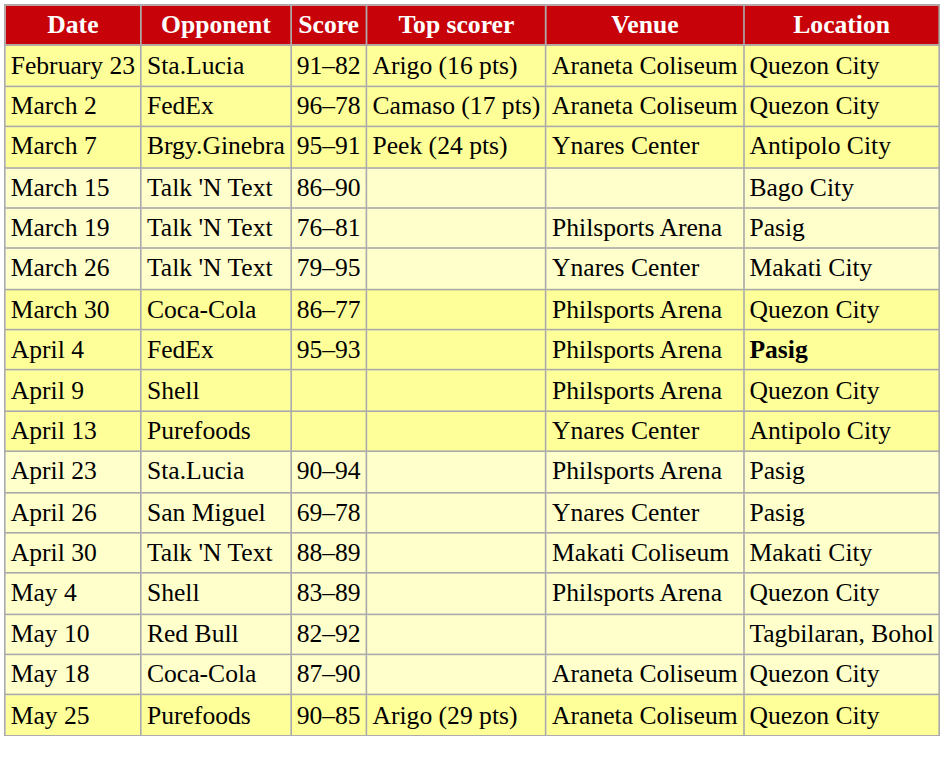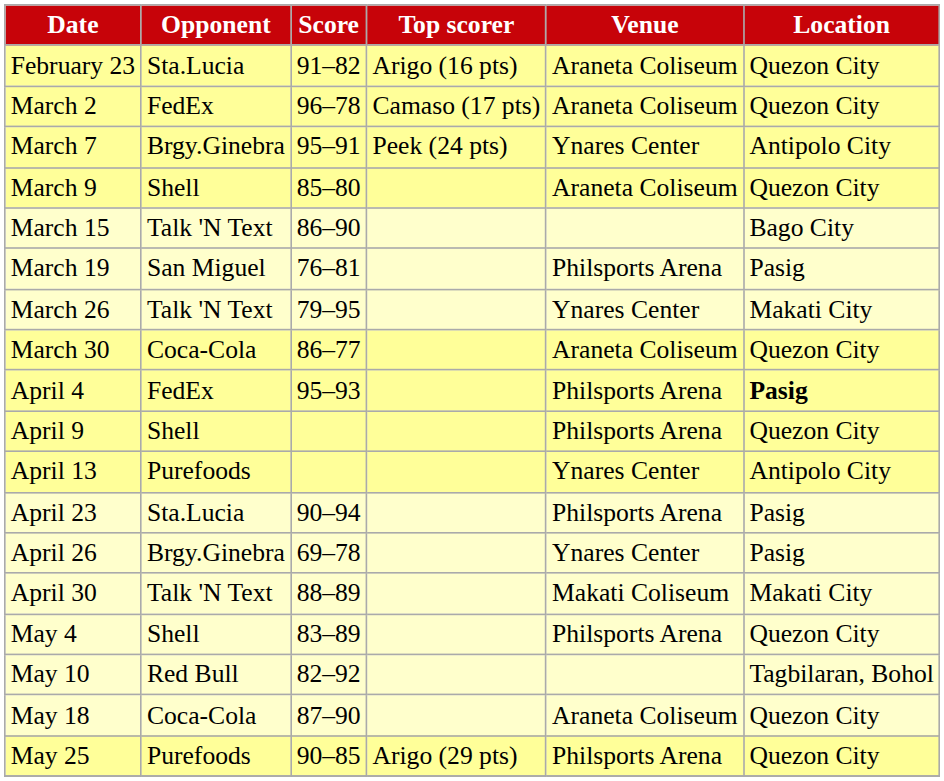+ row: (54, 187)
(210, 227) Talk 'N Text -> (206, 268) San Miguel
(637, 308) Philsports Arena -> (645, 349) Araneta Coliseum
(206, 512) San Miguel -> (216, 552) Brgy.Ginebra
(645, 715) Araneta Coliseum -> (637, 755) Philsports Arena
